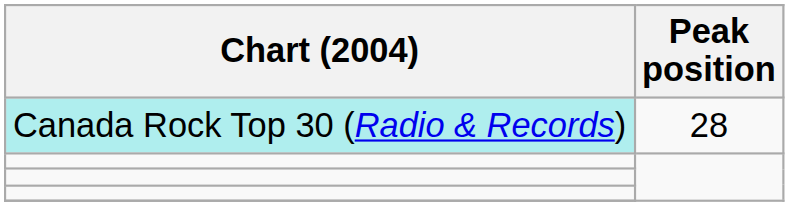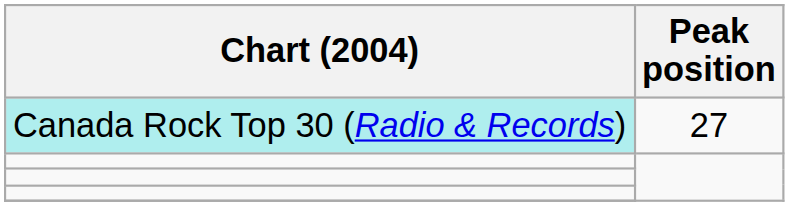(709, 125) 28 -> (709, 125) 27
